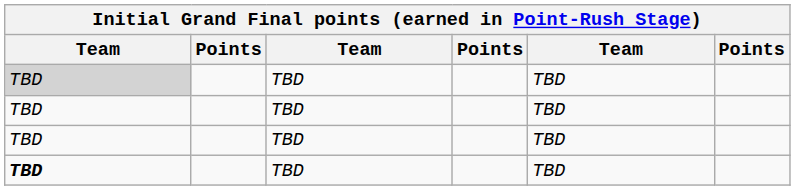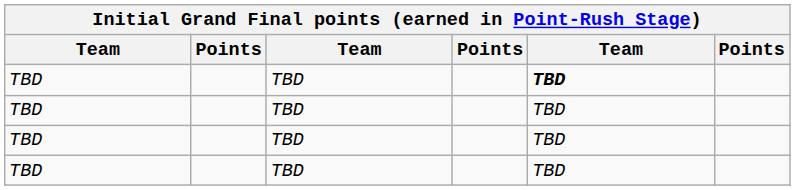(26, 80) lightgrey background -> (26, 80) no background
(549, 80) normal -> (549, 80) bold
(26, 170) bold -> (26, 170) normal
